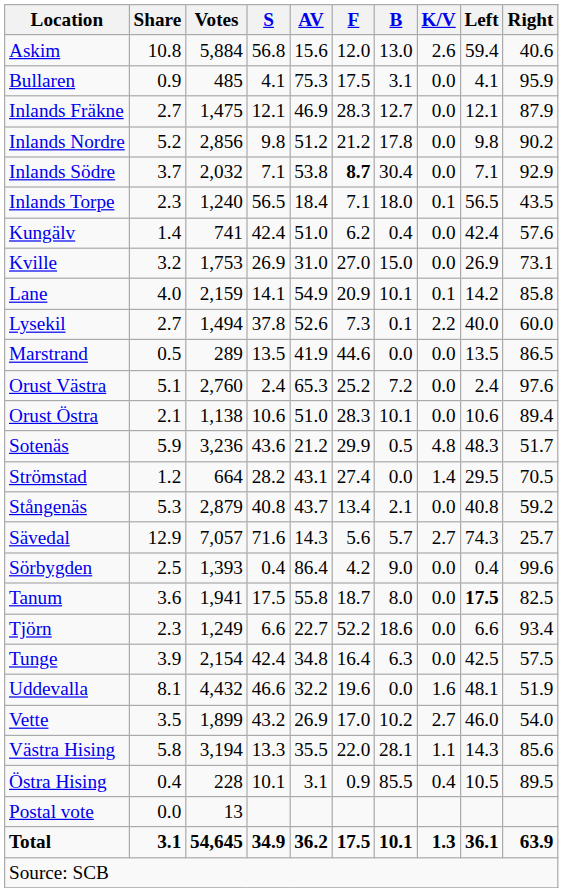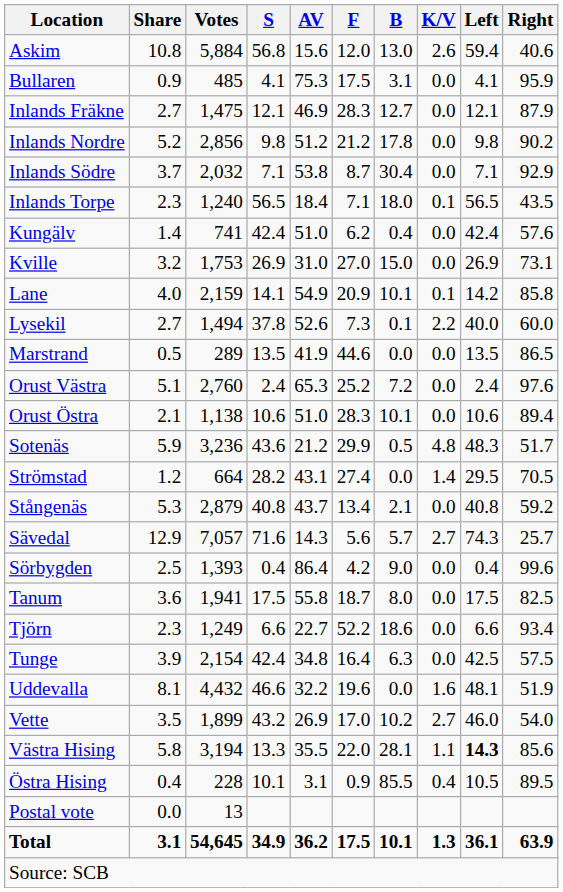(358, 171) bold -> (358, 171) normal
(482, 598) bold -> (482, 598) normal
(482, 750) normal -> (482, 750) bold
